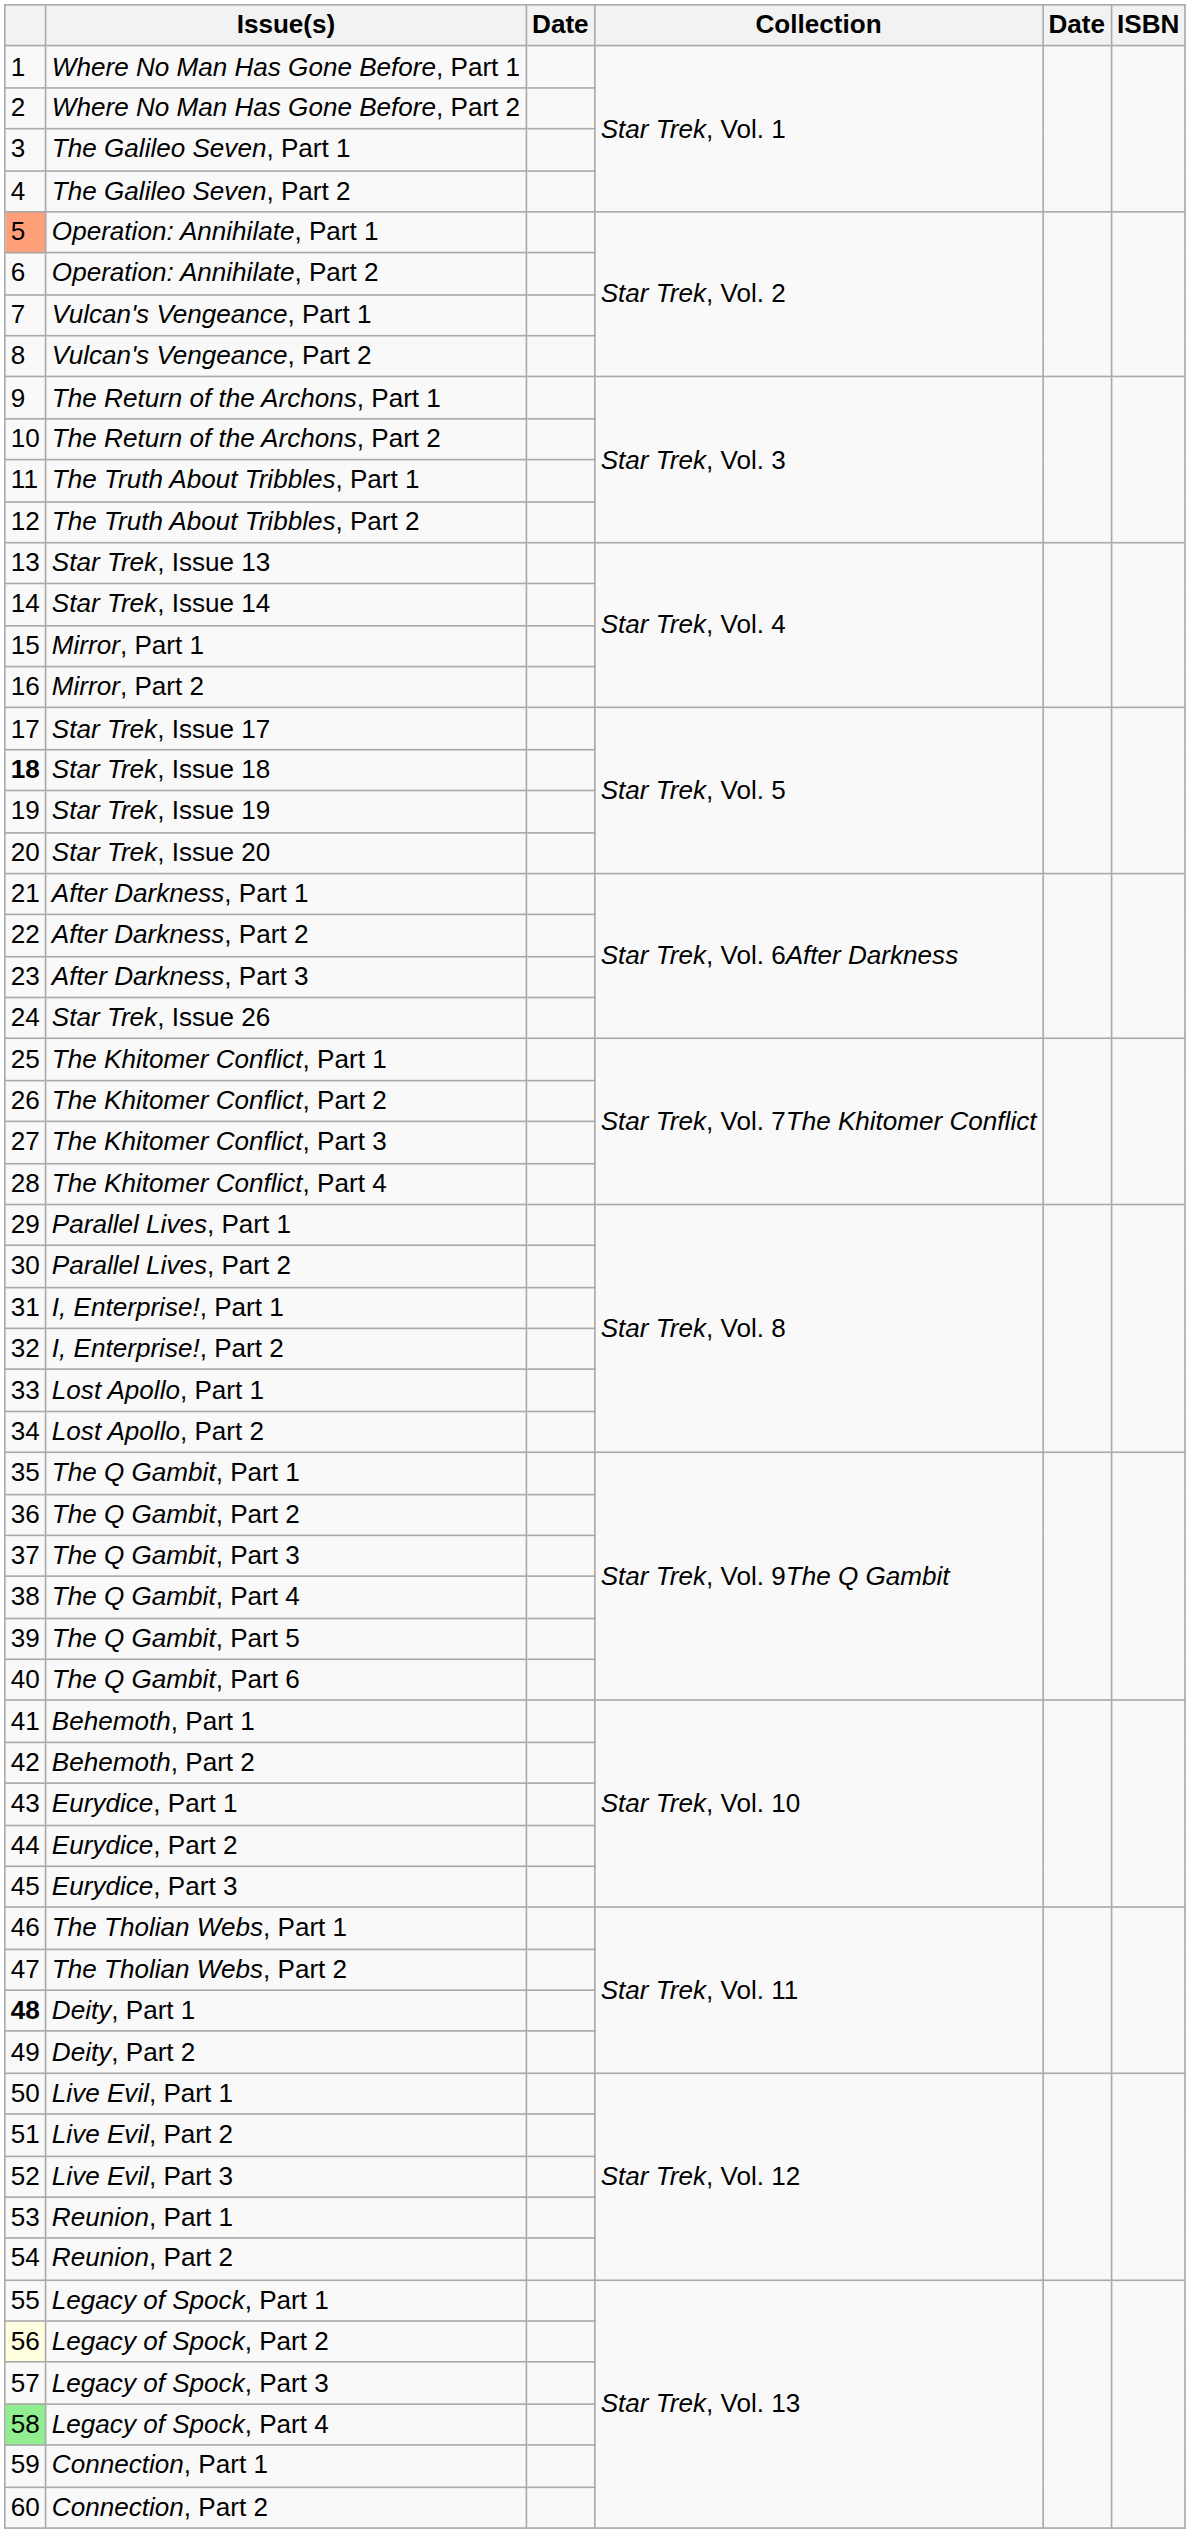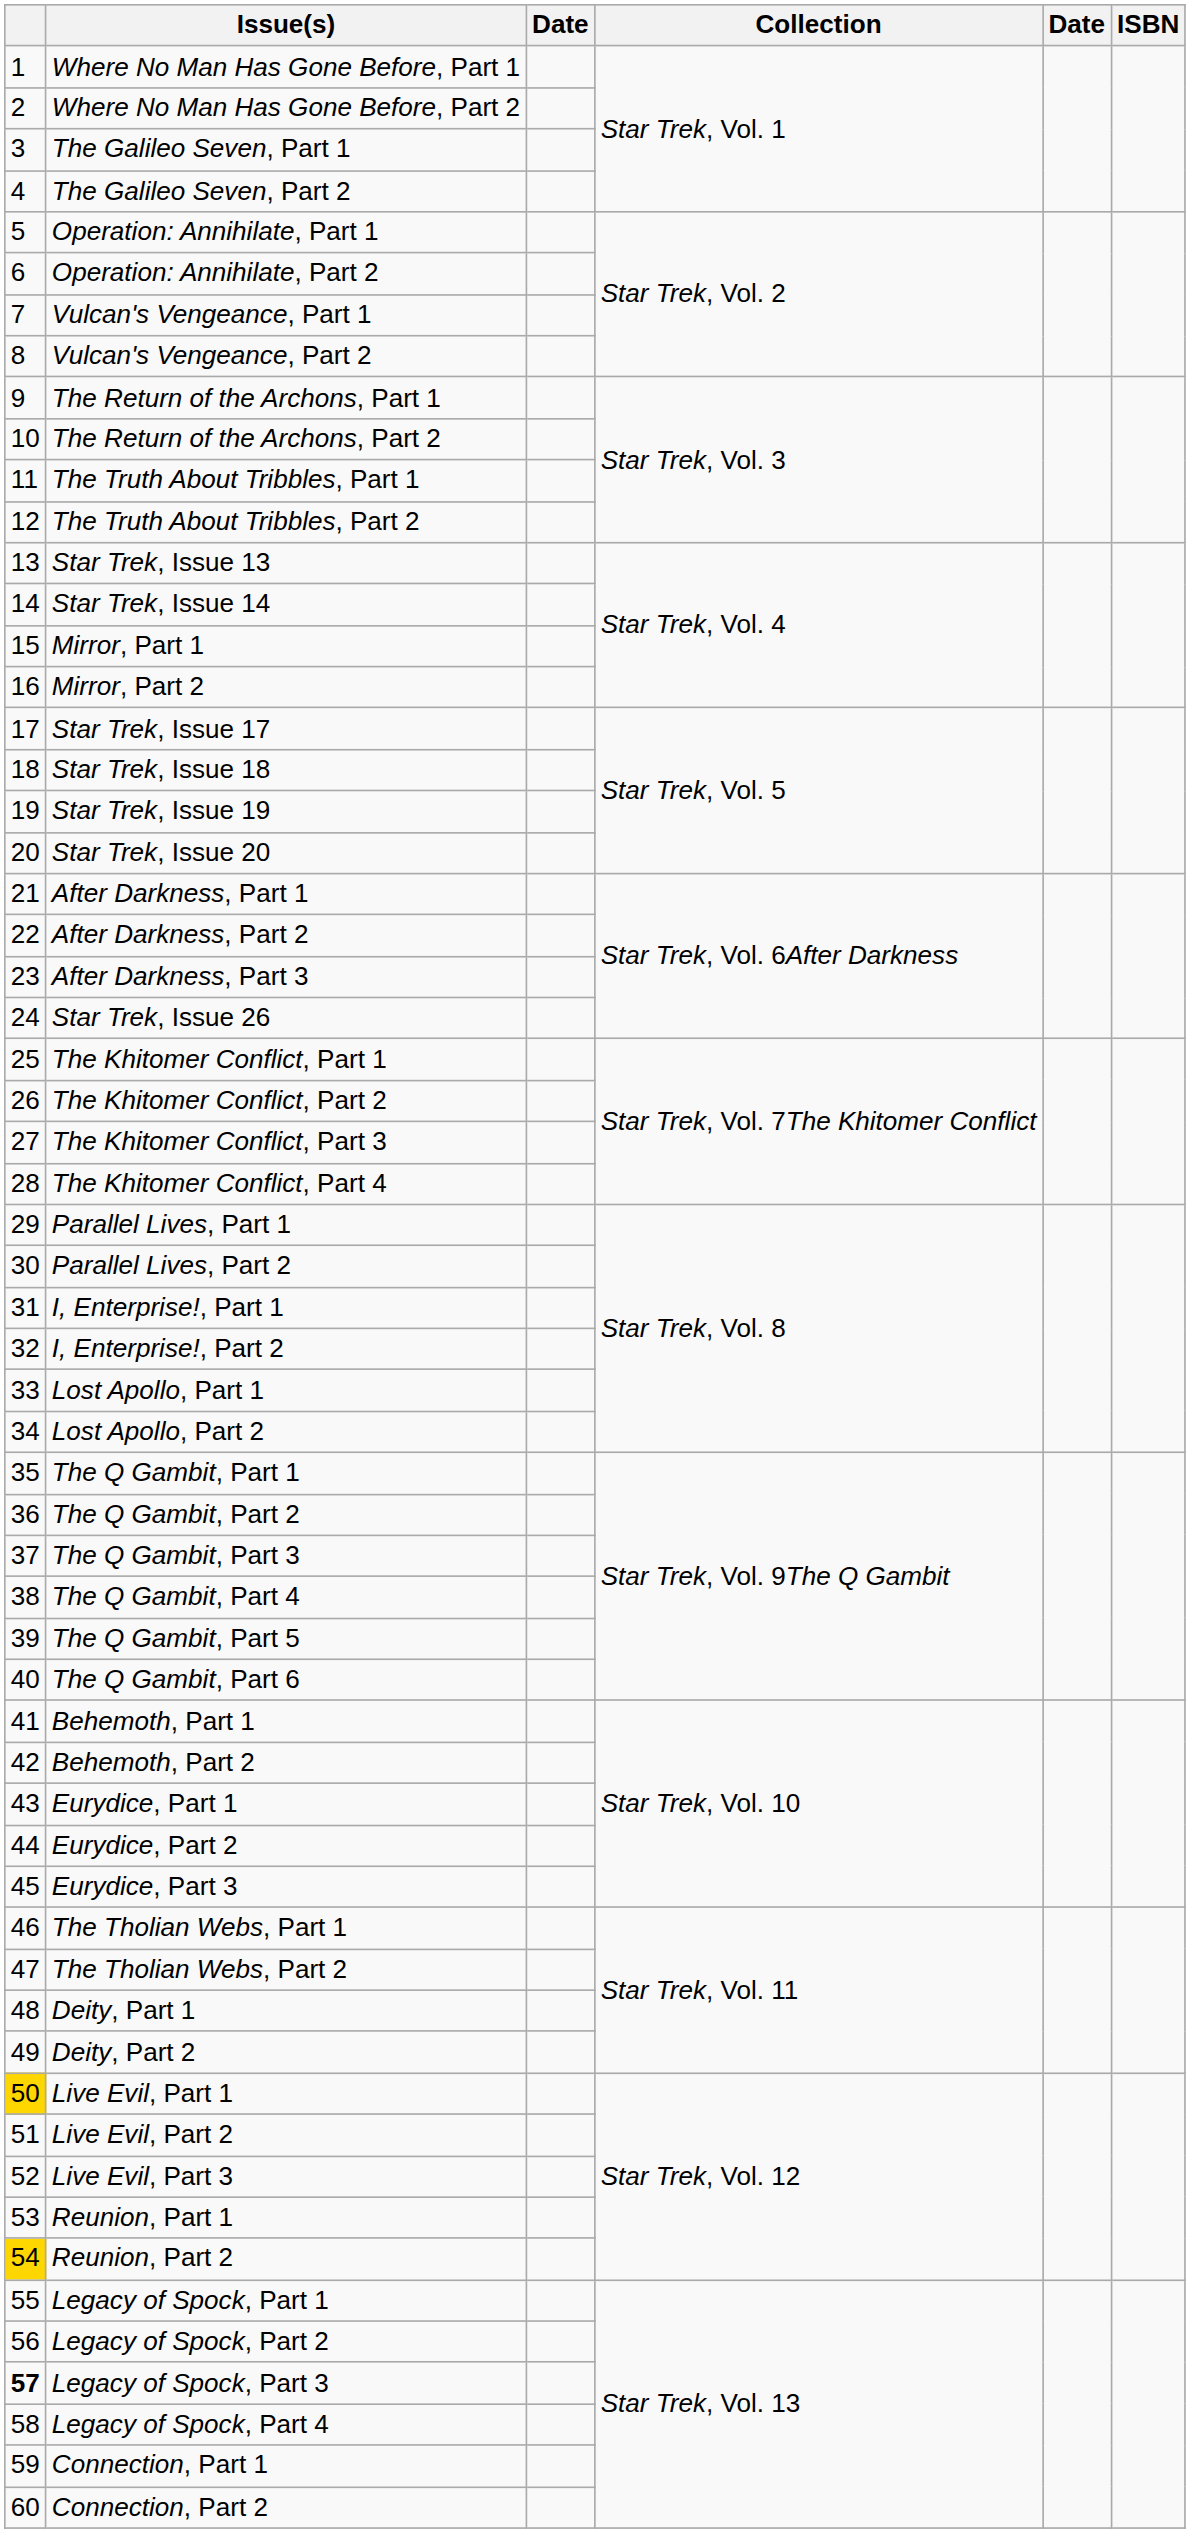(18, 231) lightsalmon background -> (18, 231) no background
(25, 769) bold -> (25, 769) normal
(25, 2010) bold -> (25, 2010) normal
(25, 2093) no background -> (25, 2093) gold background
(25, 2258) no background -> (25, 2258) gold background
(25, 2341) lightyellow background -> (25, 2341) no background
(25, 2382) normal -> (25, 2382) bold
(25, 2424) lightgreen background -> (25, 2424) no background
